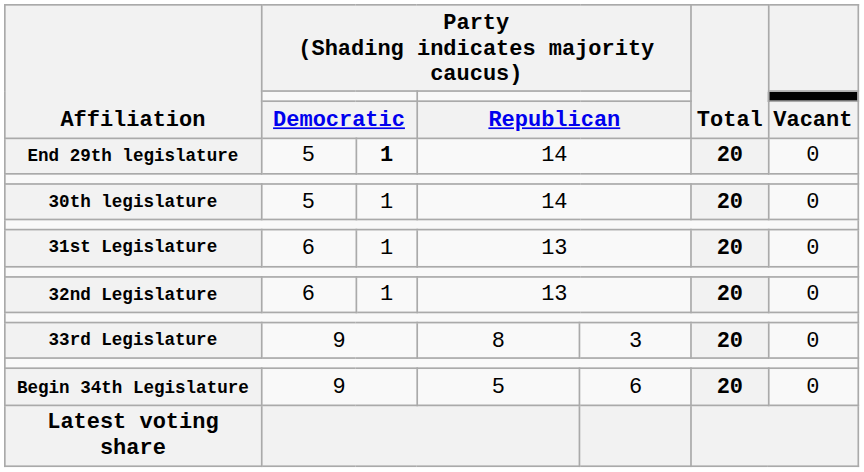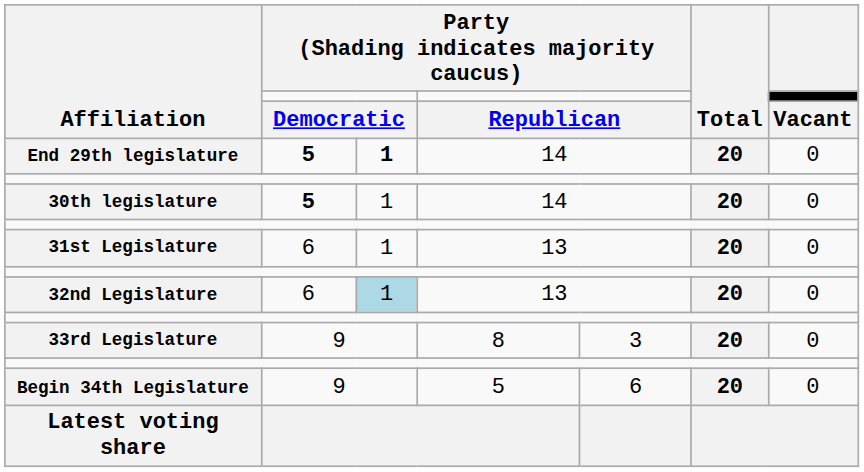(308, 156) normal -> (308, 156) bold
(308, 202) normal -> (308, 202) bold
(386, 294) no background -> (386, 294) lightblue background
